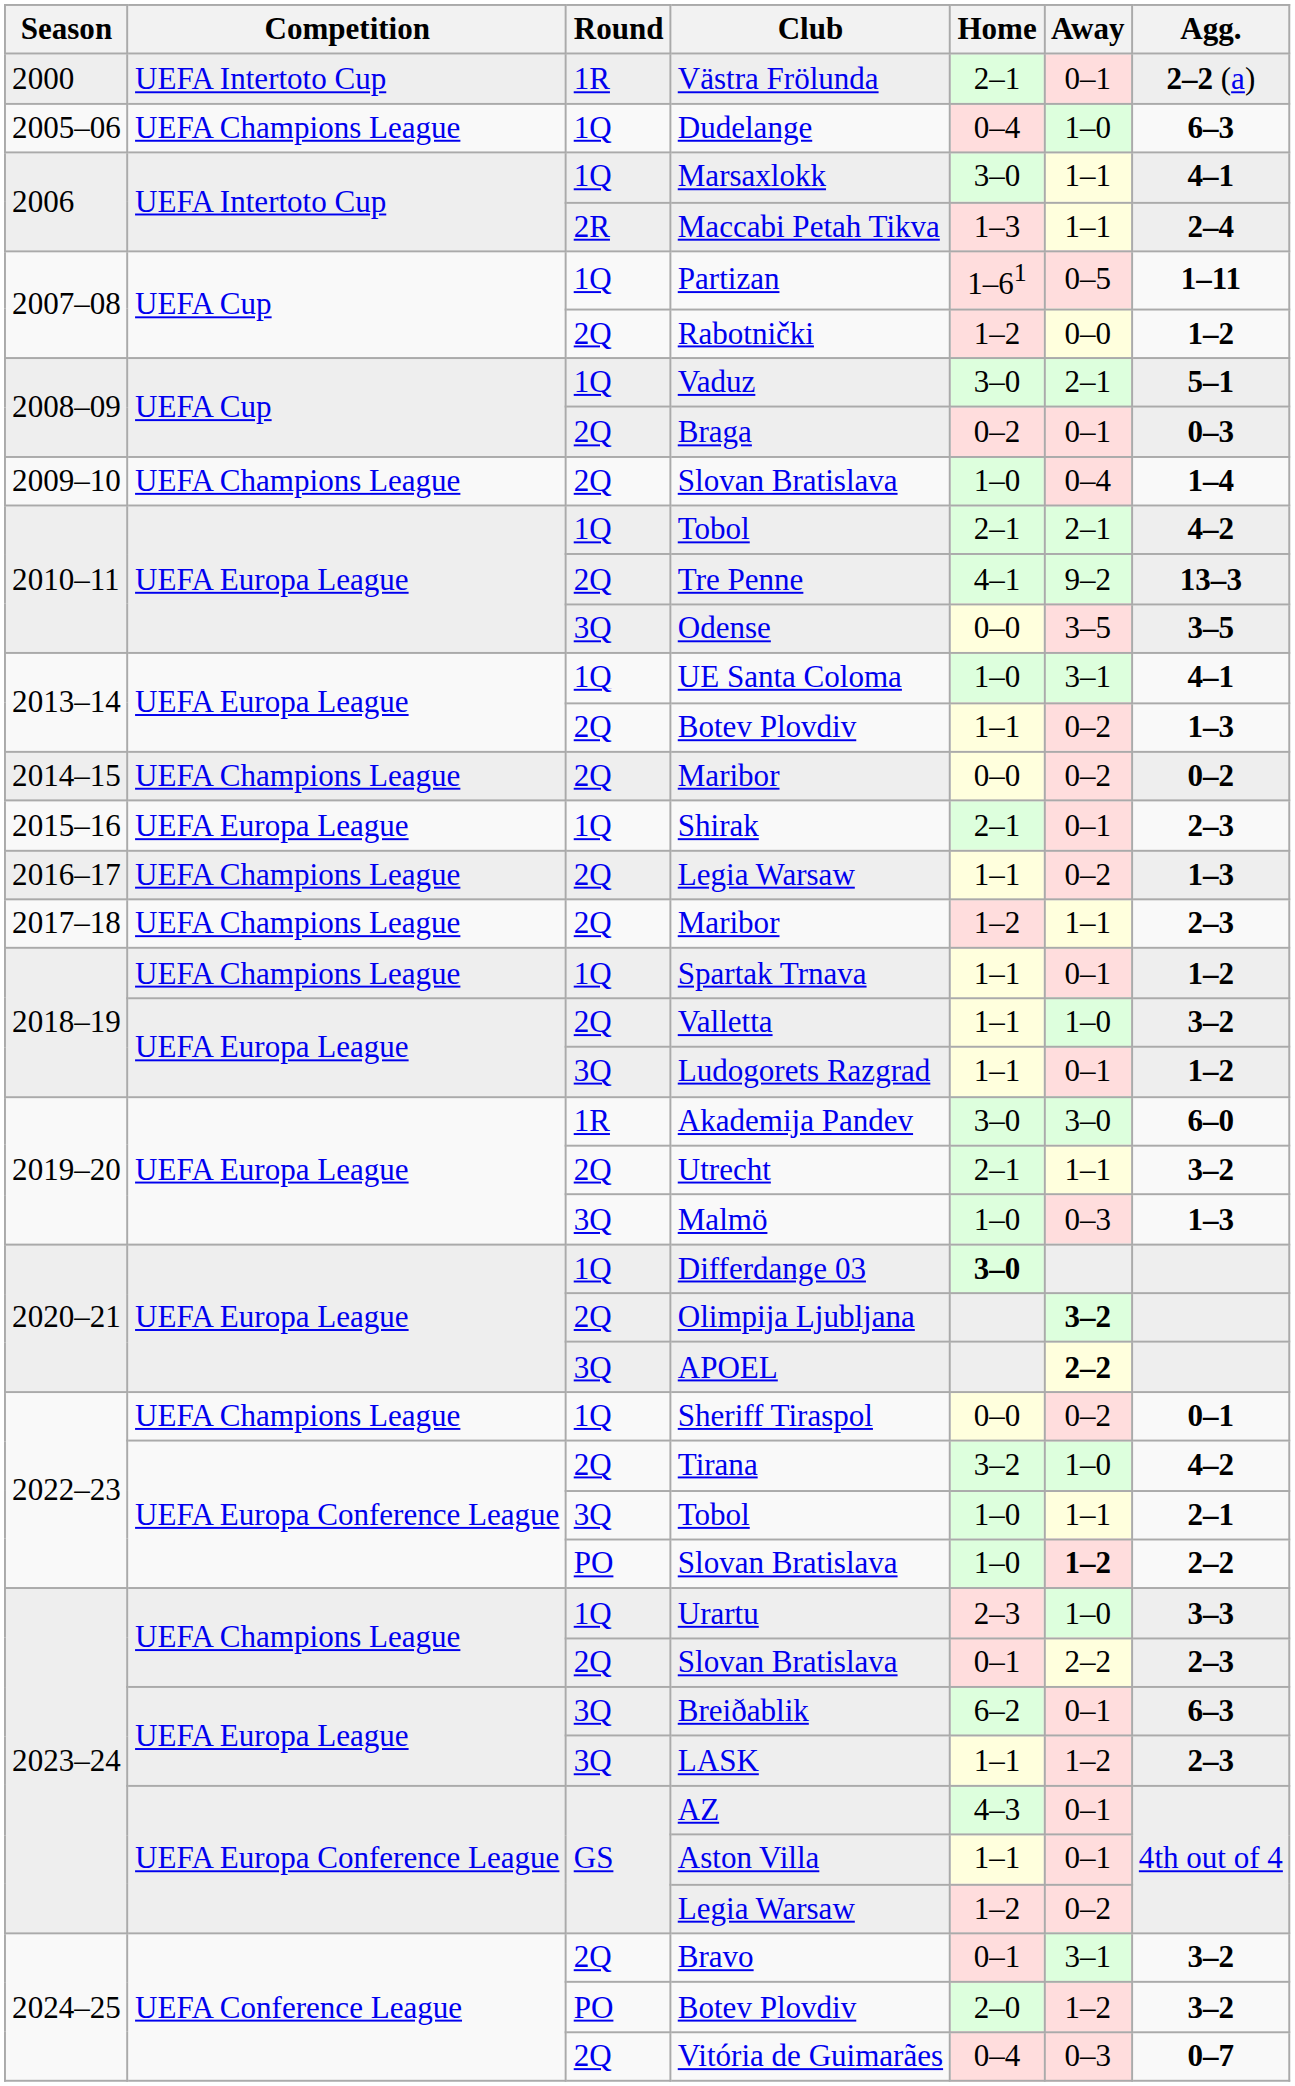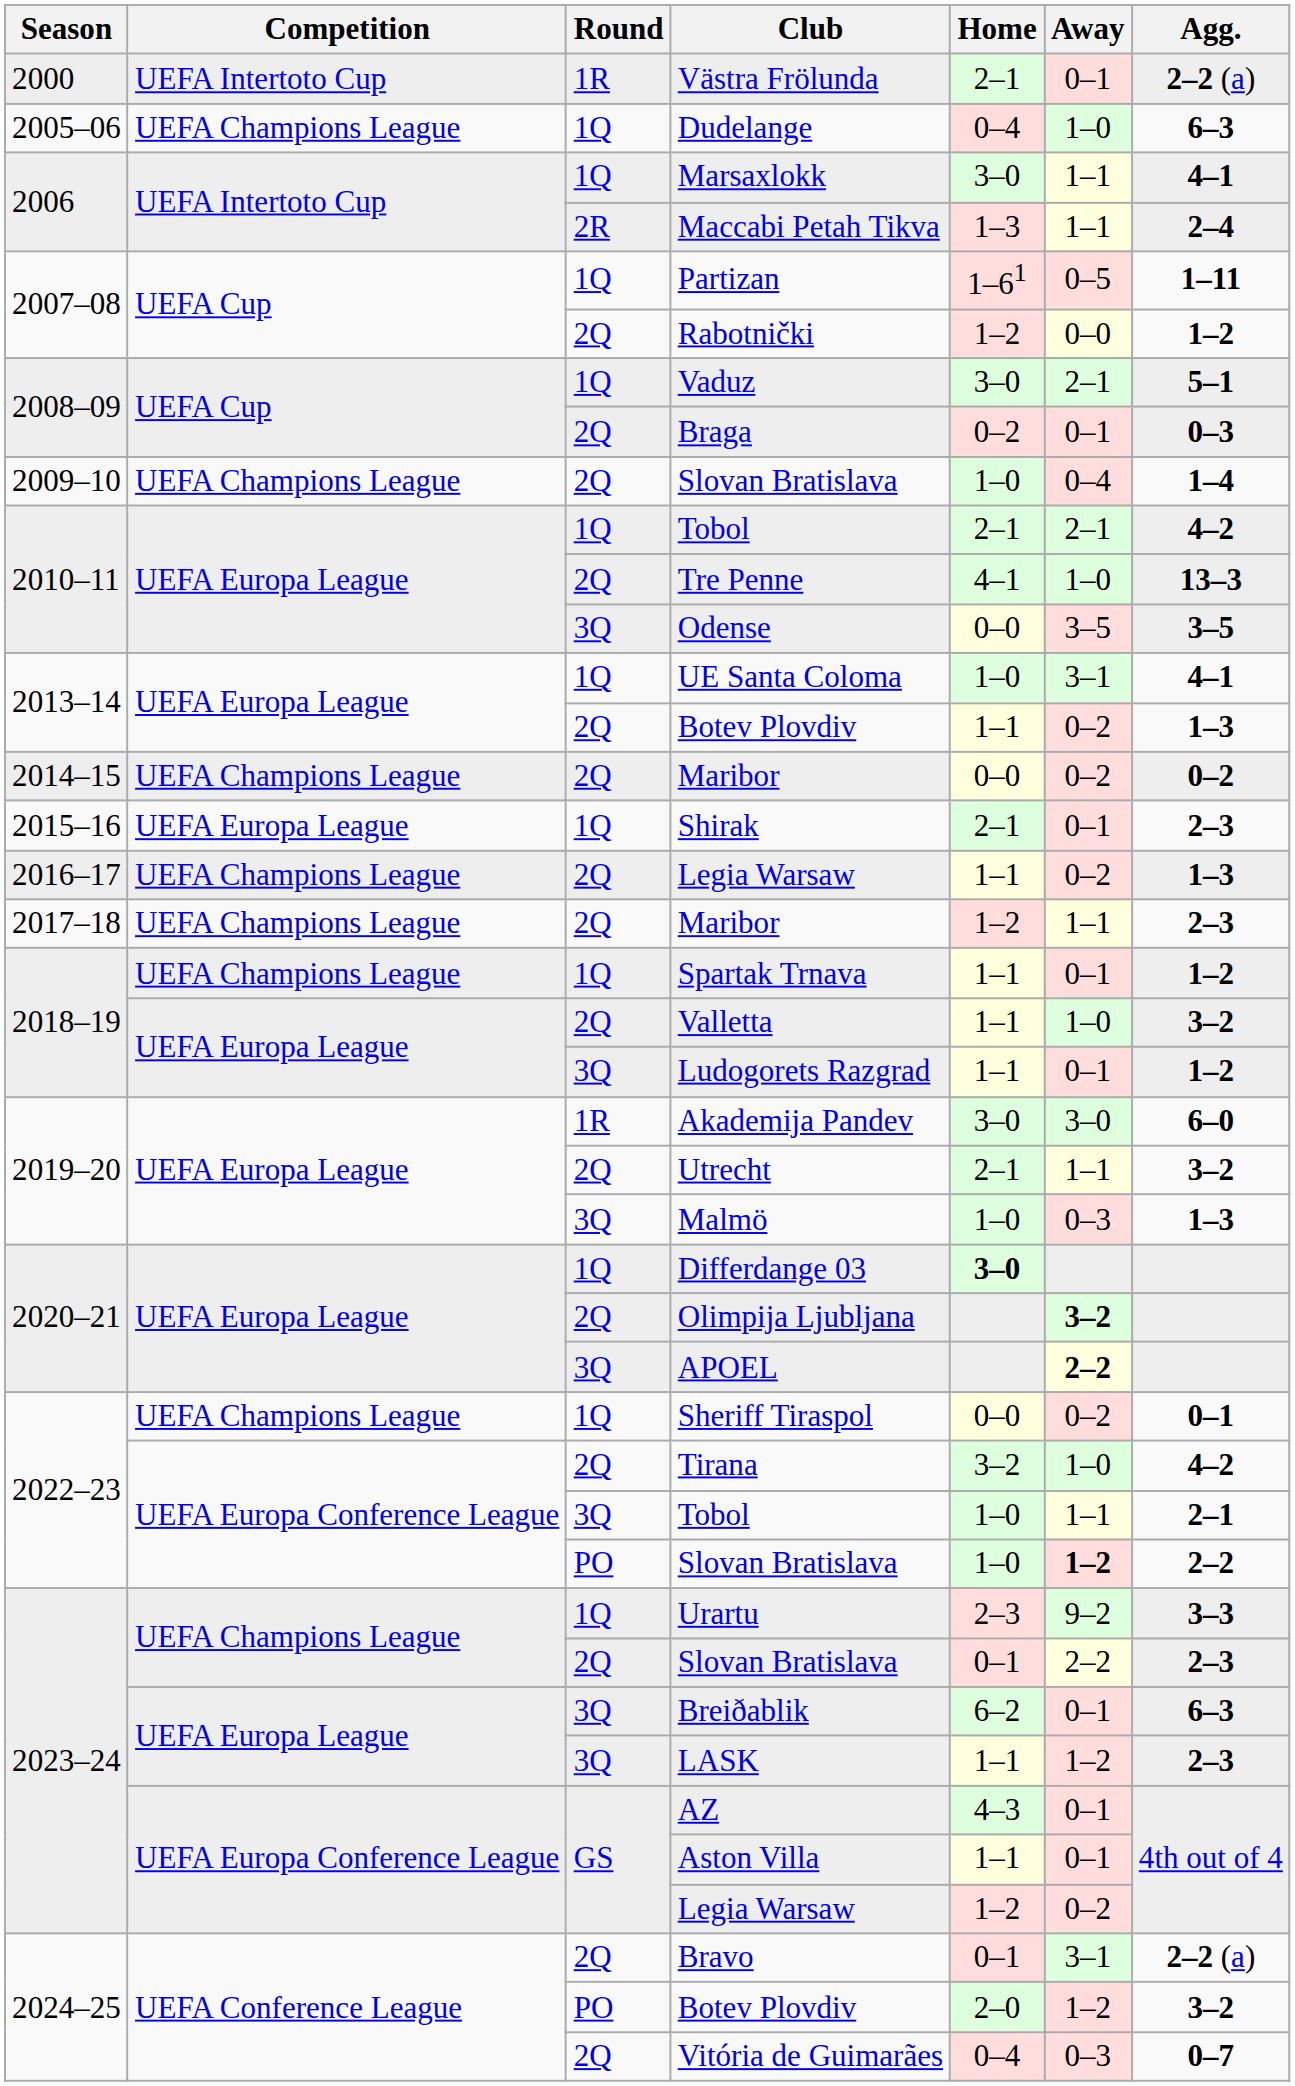(1088, 579) 9–2 -> (1088, 579) 1–0
(1088, 1612) 1–0 -> (1088, 1612) 9–2
(1211, 1957) 3–2 -> (1211, 1957) 2–2 (a)
